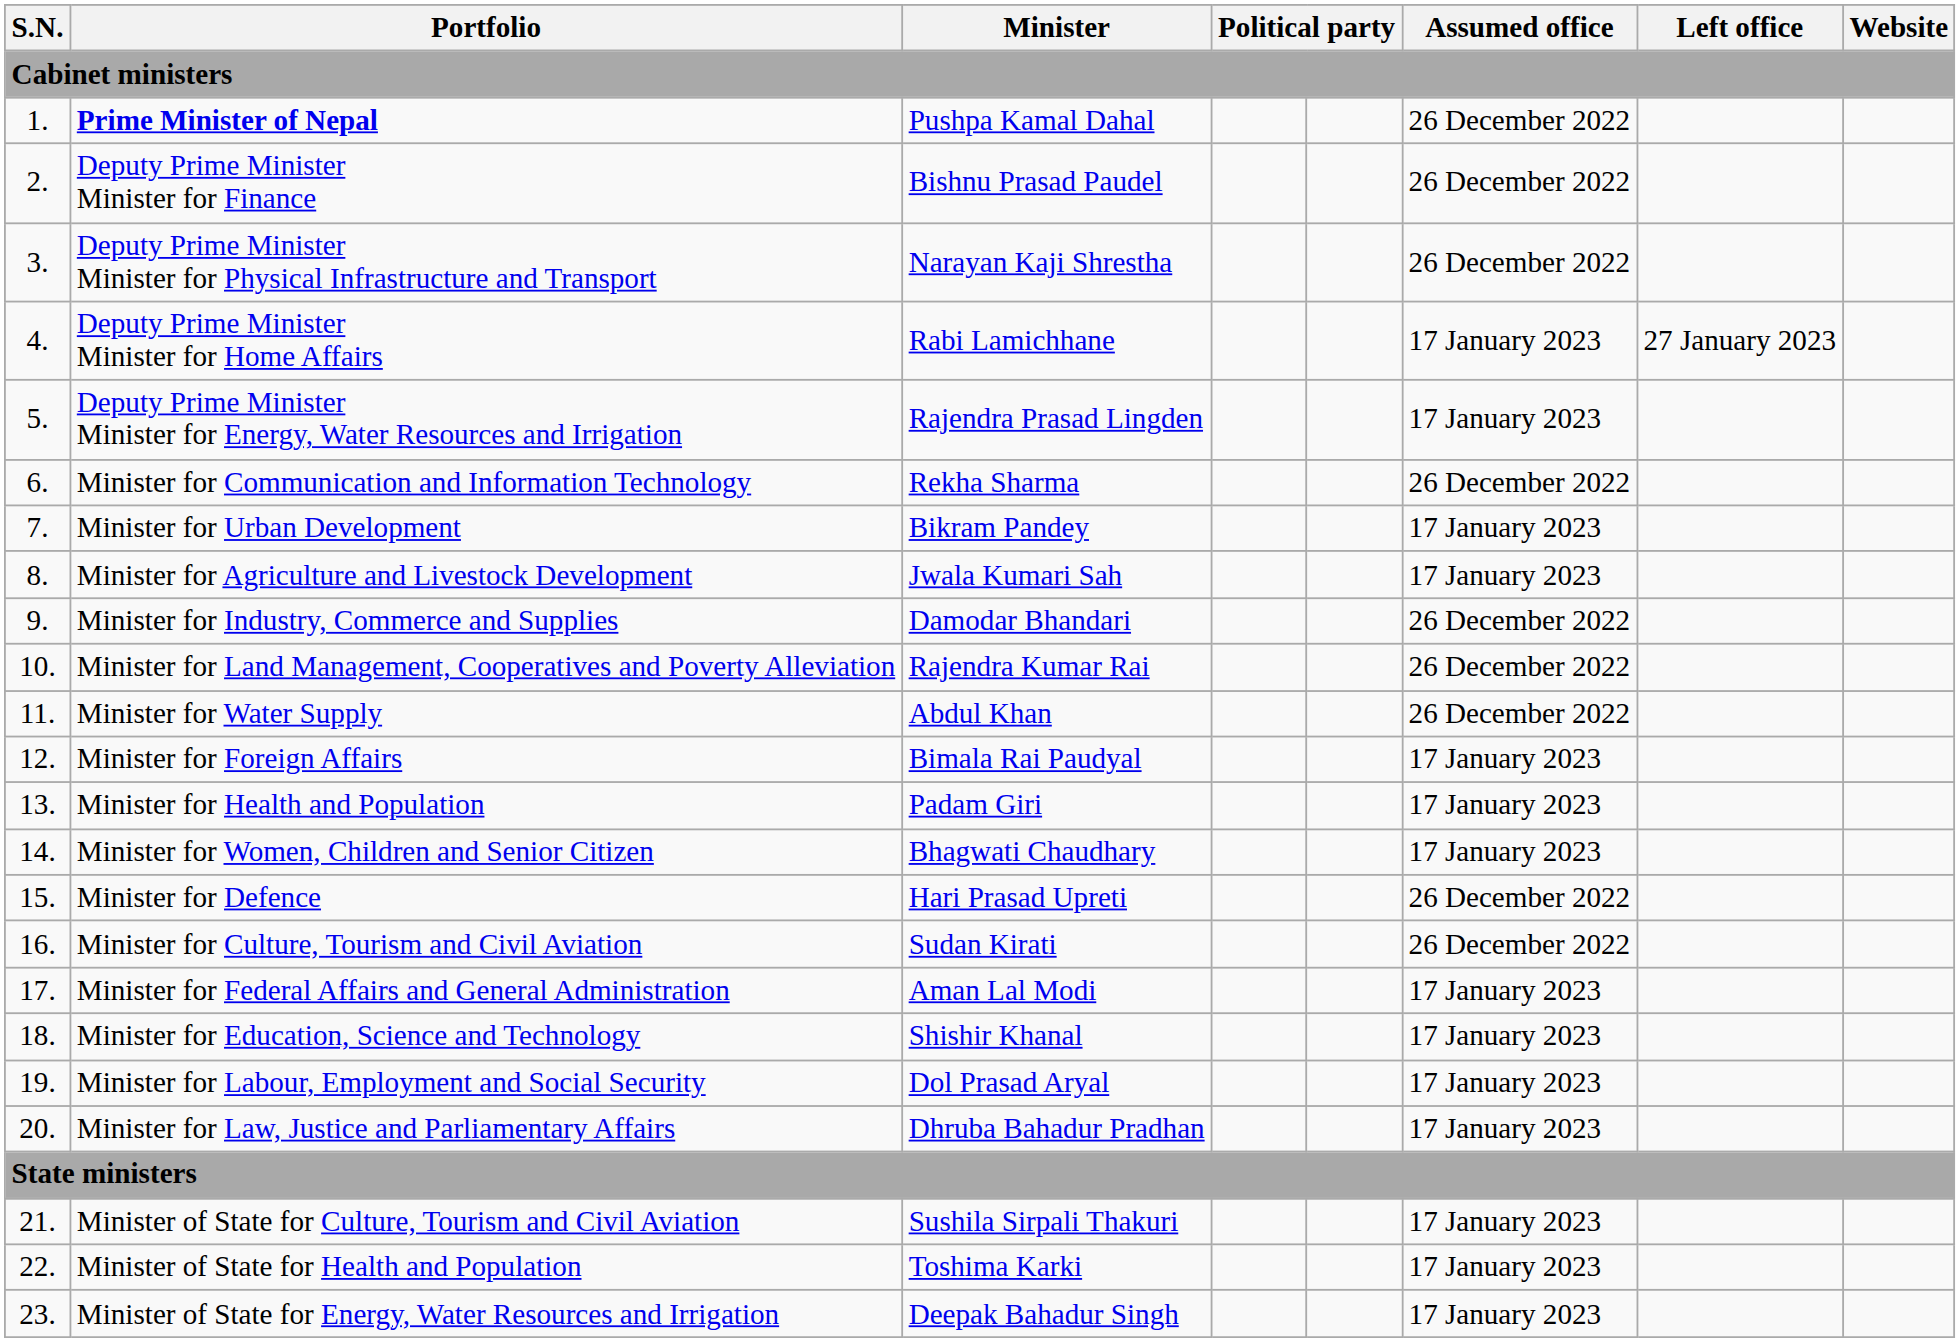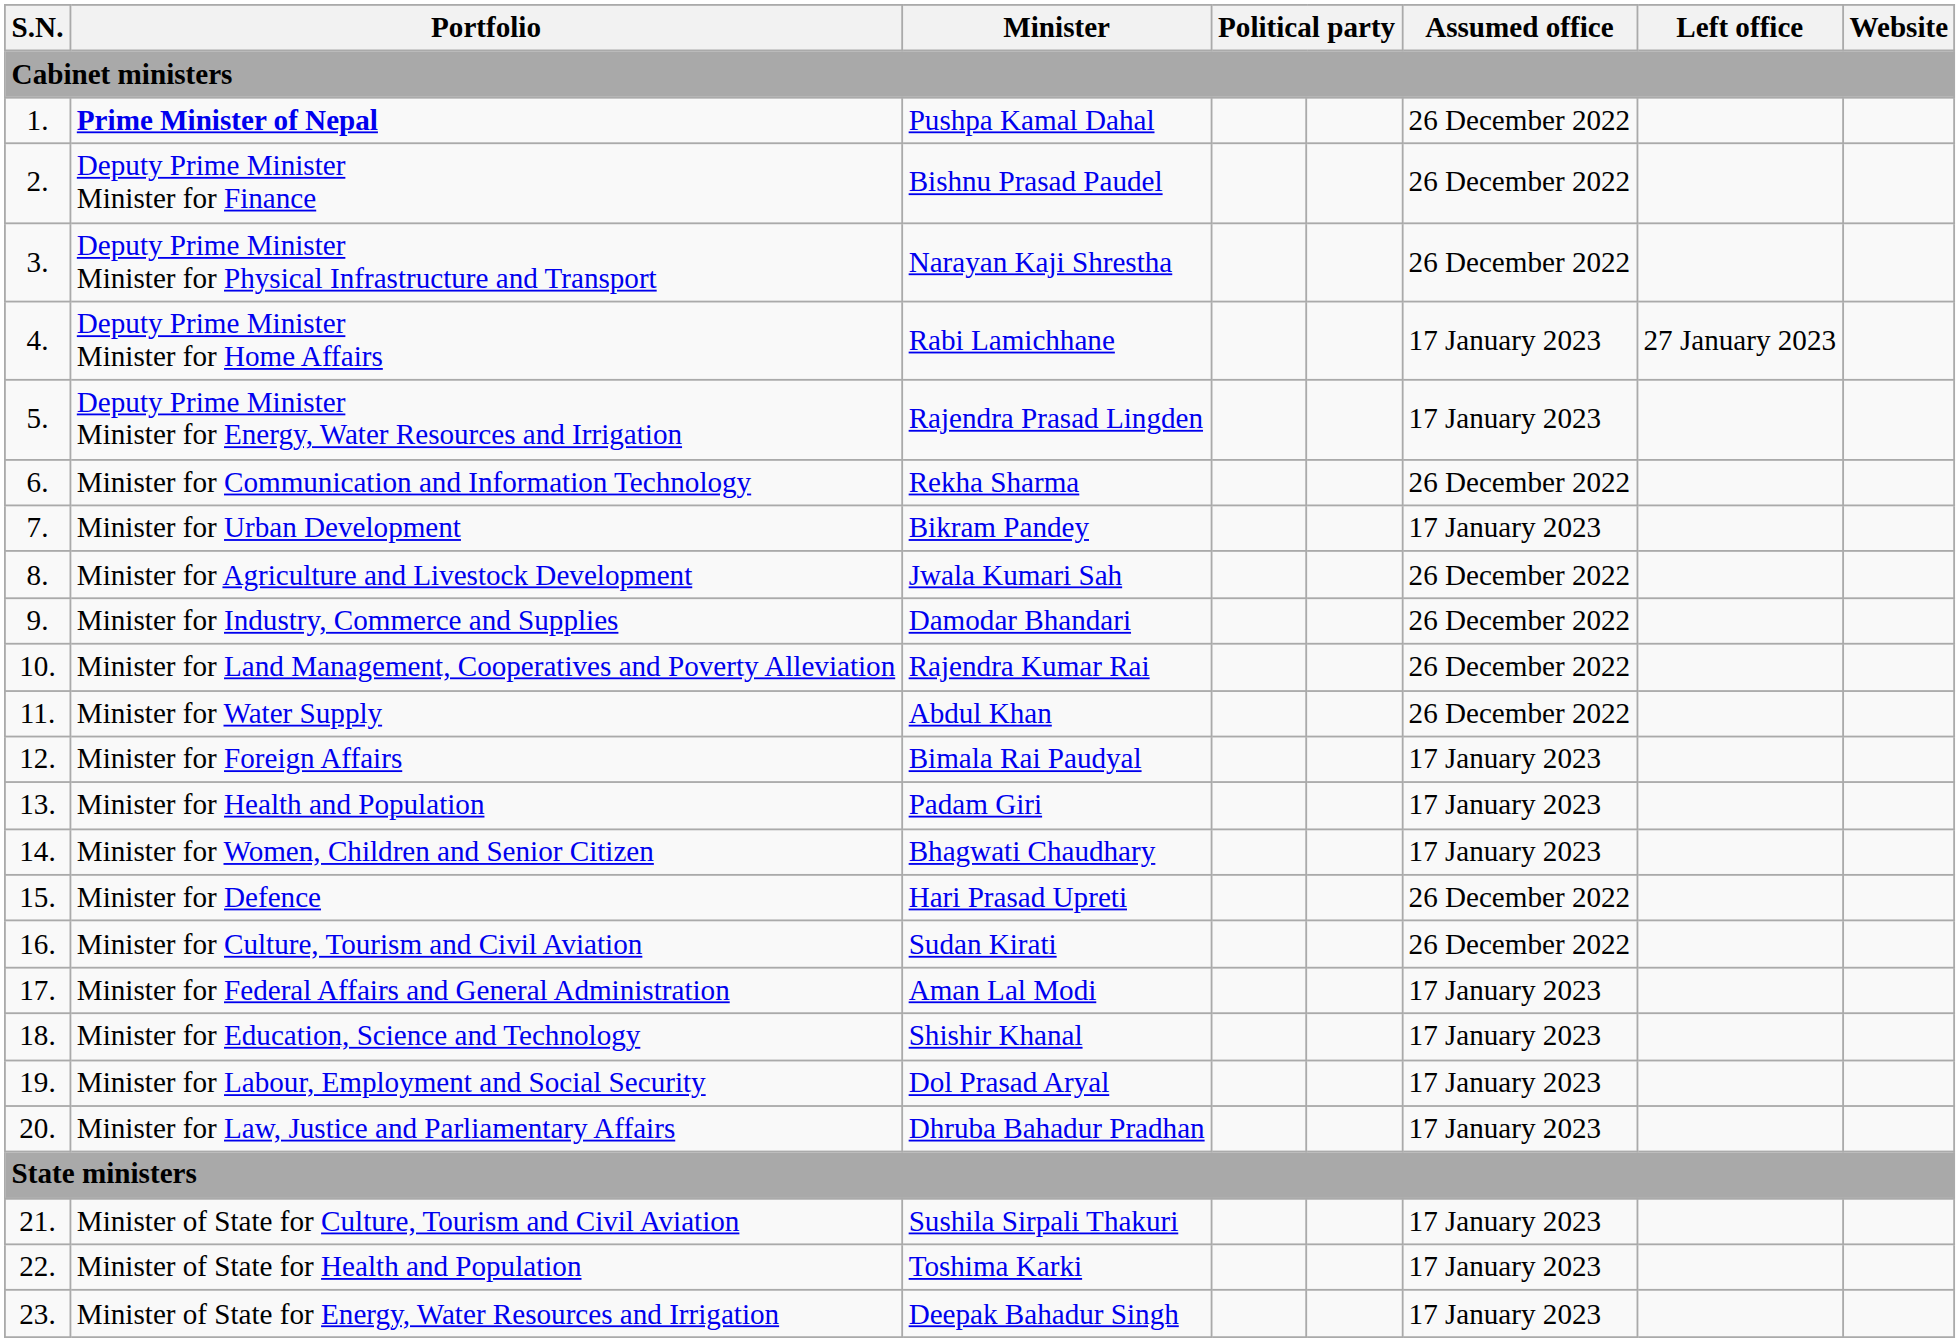(1505, 574) 17 January 2023 -> (1519, 574) 26 December 2022
